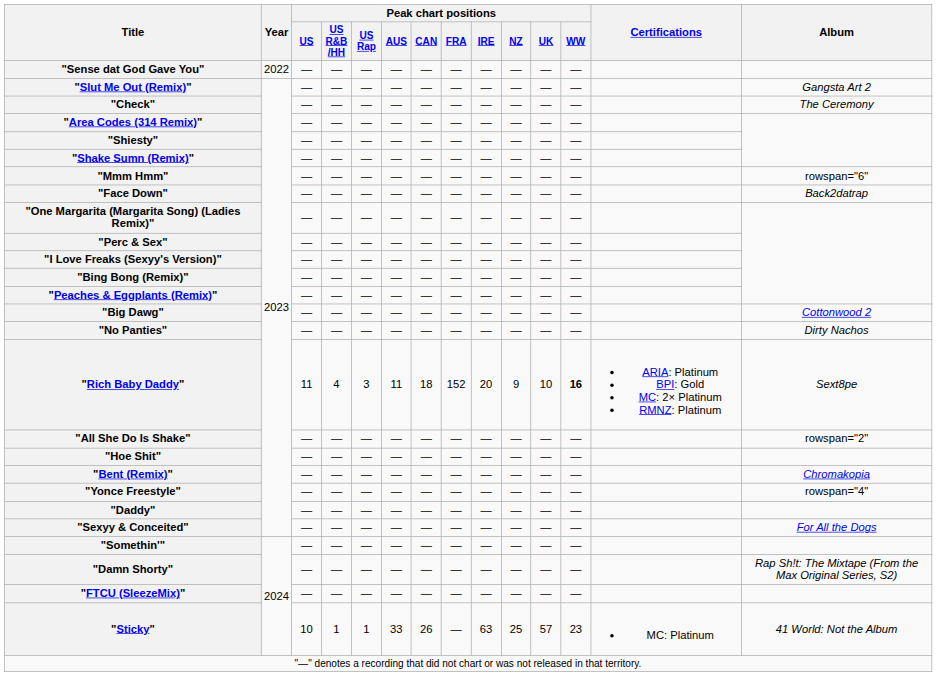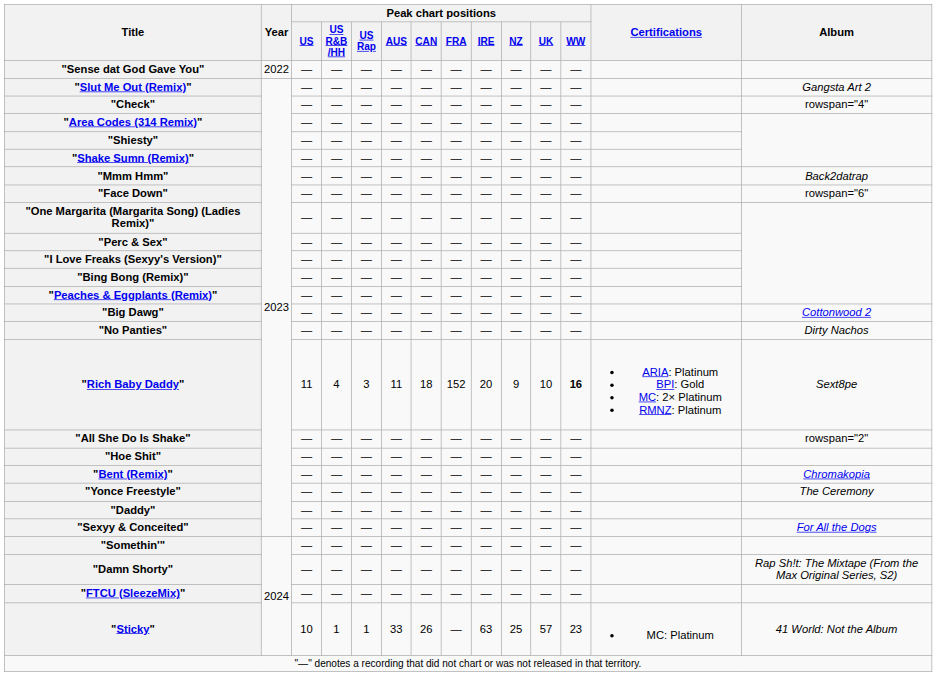(837, 104) The Ceremony -> (837, 104) rowspan="4"
(837, 176) rowspan="6" -> (837, 176) Back2datrap
(837, 193) Back2datrap -> (837, 193) rowspan="6"
(837, 492) rowspan="4" -> (837, 492) The Ceremony
